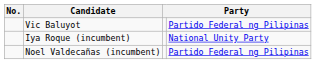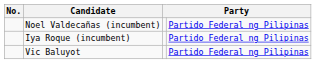rows swapped: (53, 25) <-> (93, 52)
(219, 38) National Unity Party -> (239, 38) Partido Federal ng Pilipinas
